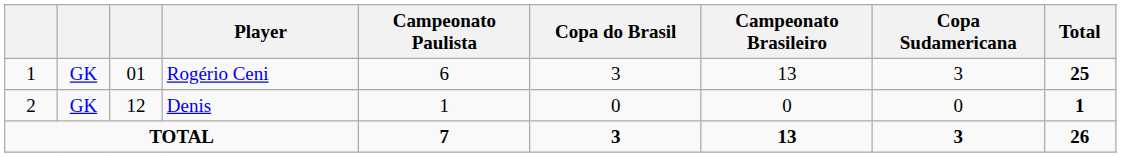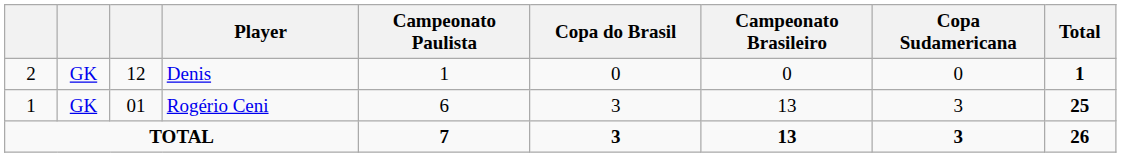rows swapped: (218, 74) <-> (189, 105)
